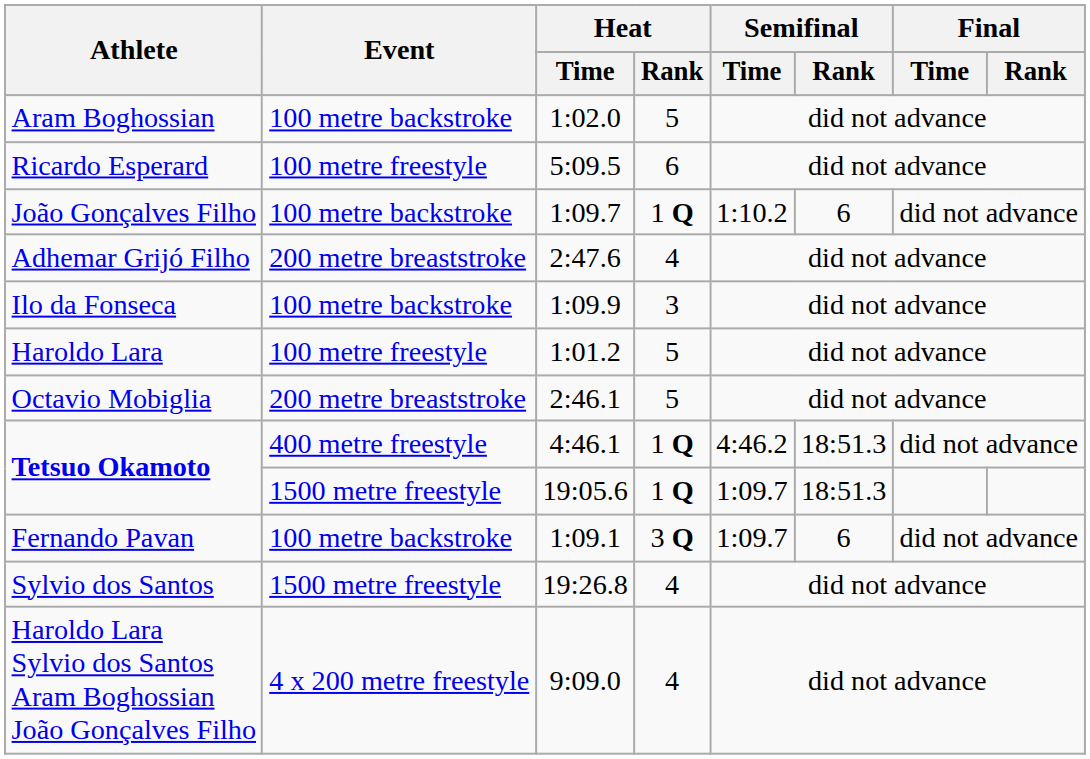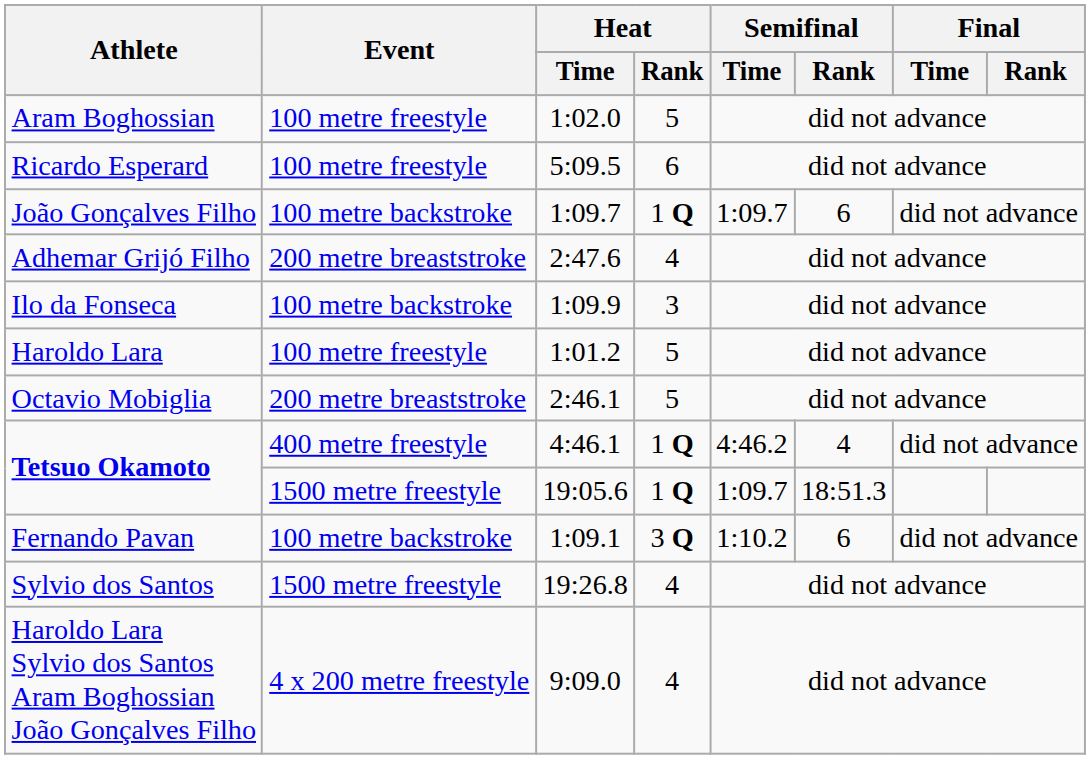(391, 118) 100 metre backstroke -> (378, 118) 100 metre freestyle
(752, 211) 1:10.2 -> (752, 211) 1:09.7
(844, 444) 18:51.3 -> (844, 444) 4
(752, 537) 1:09.7 -> (752, 537) 1:10.2
